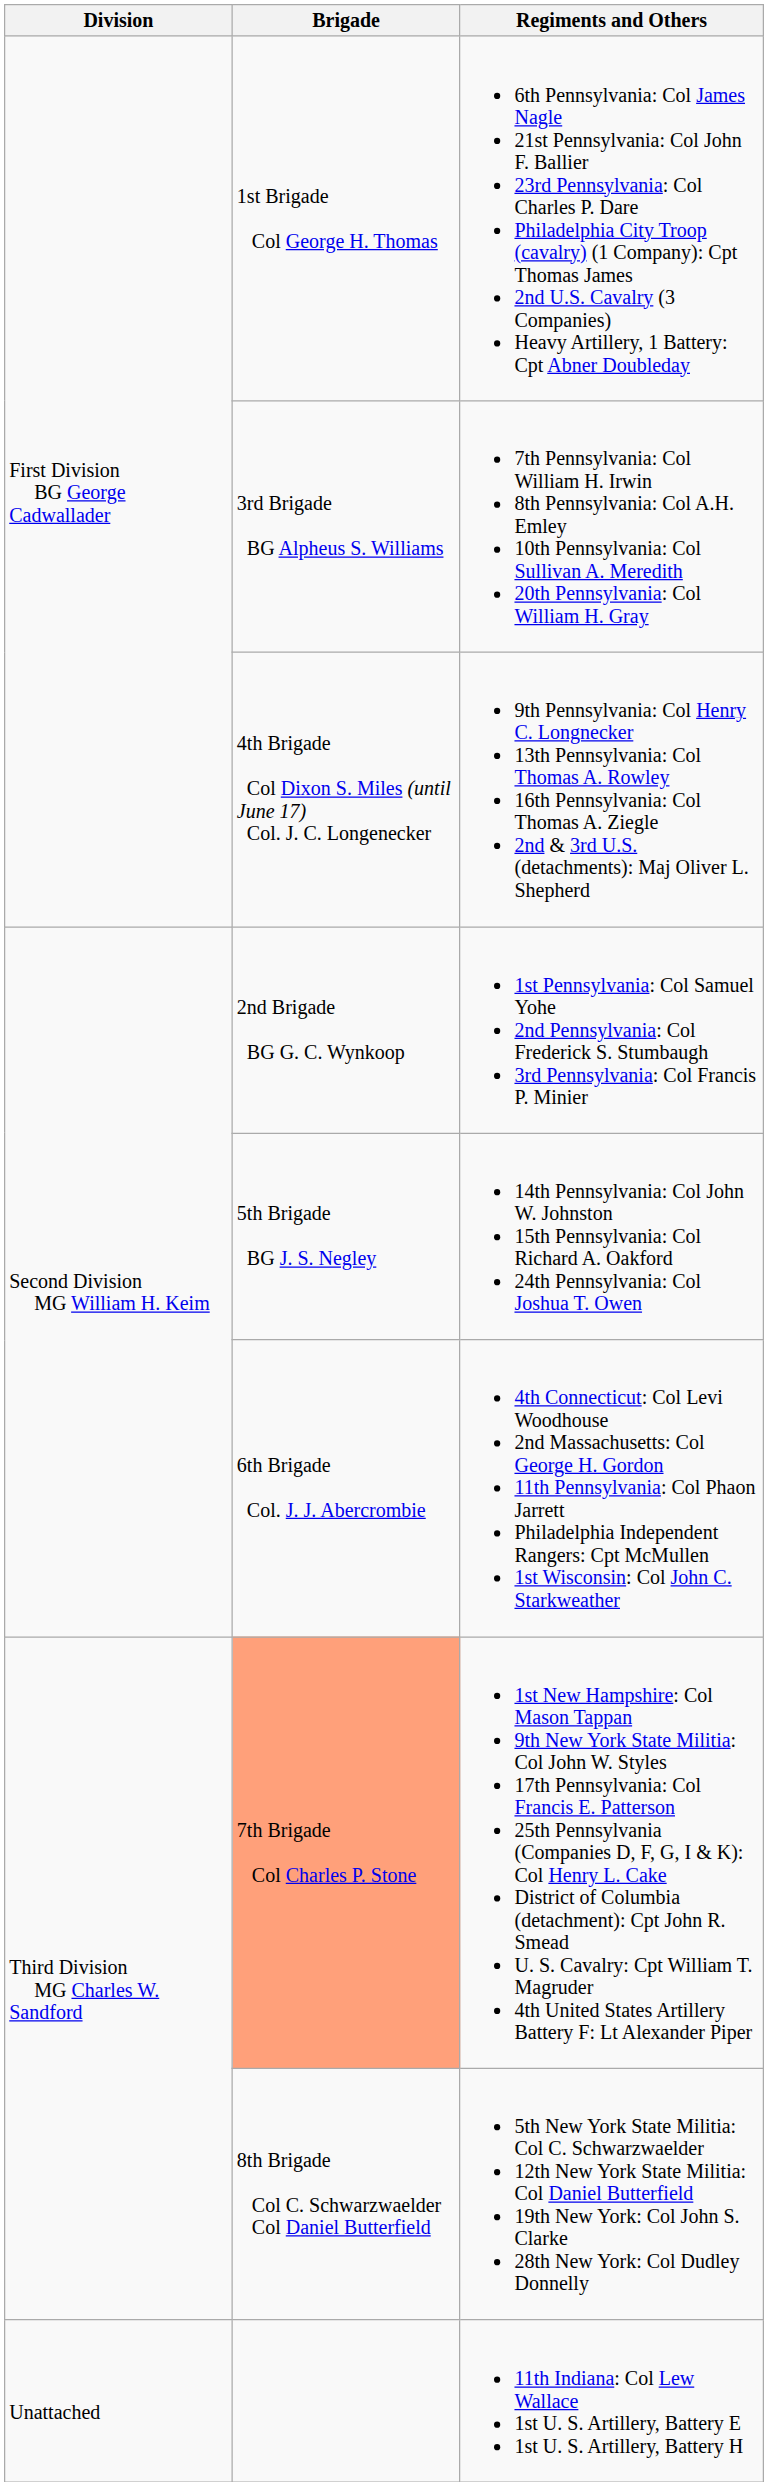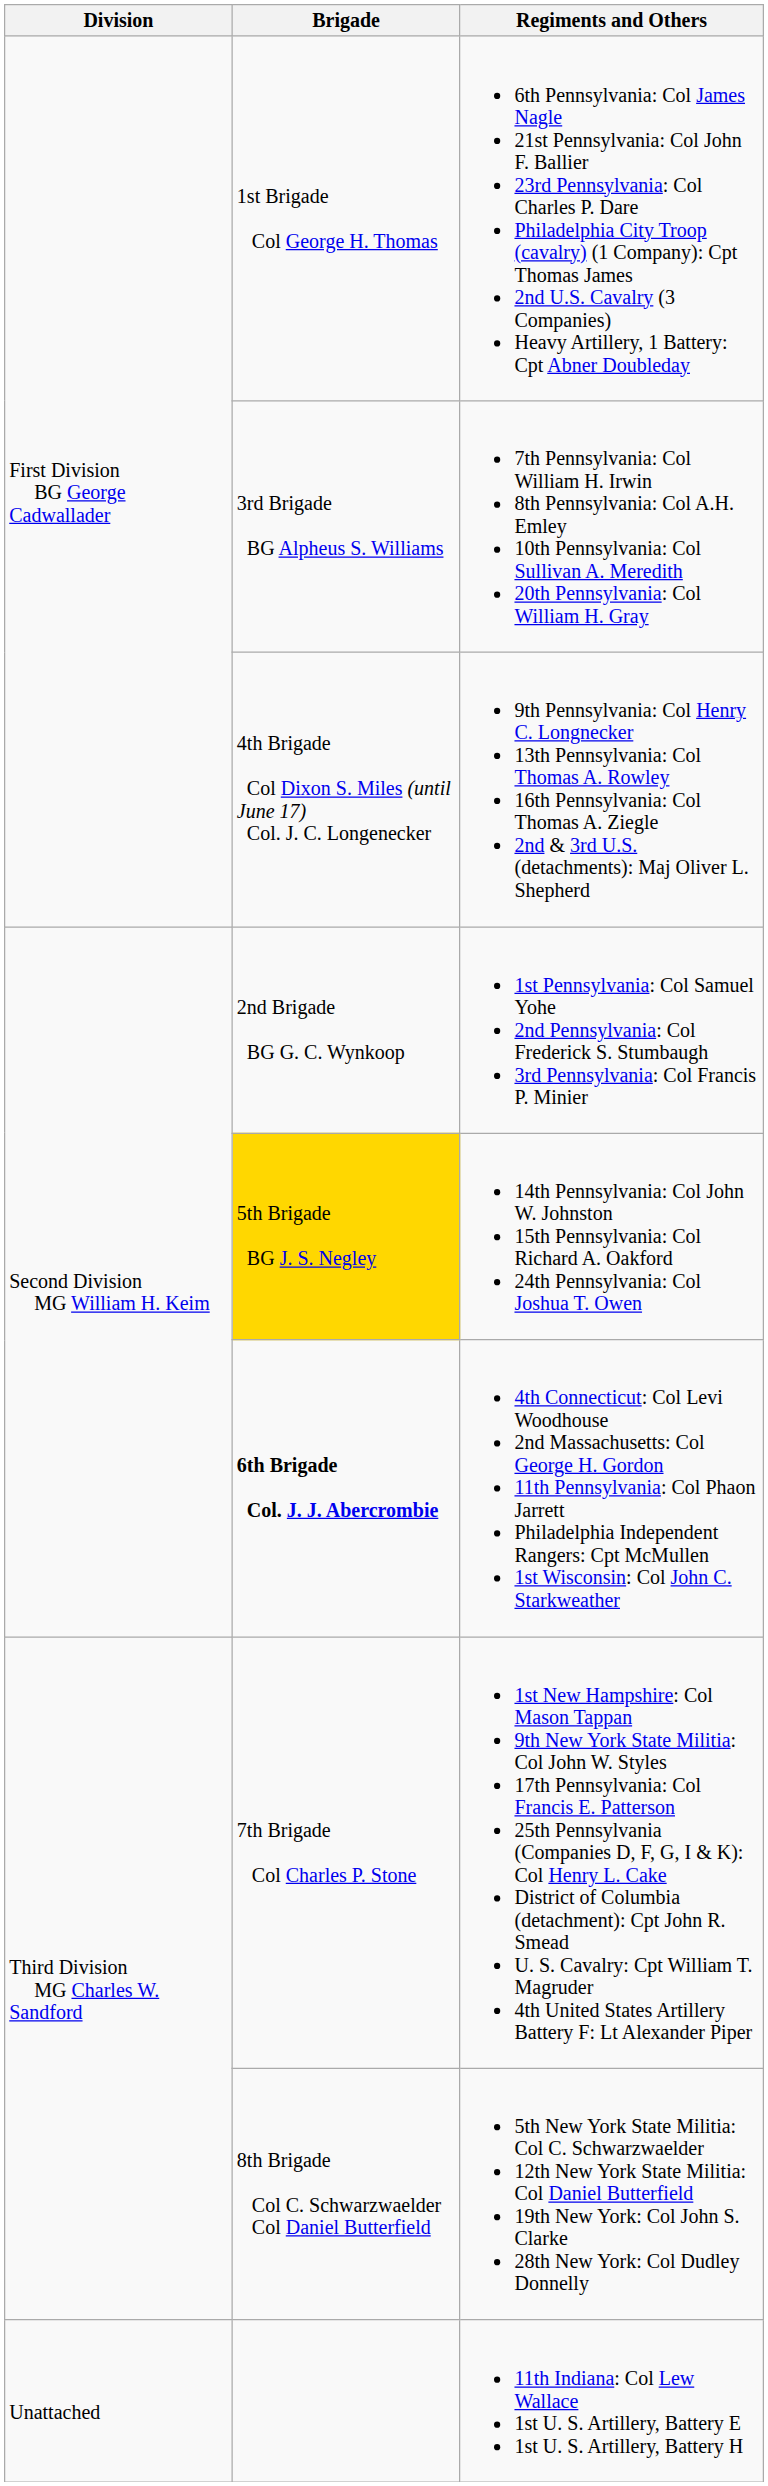(307, 1236) no background -> (307, 1236) gold background
(331, 1488) normal -> (338, 1488) bold
(327, 1852) lightsalmon background -> (327, 1852) no background
